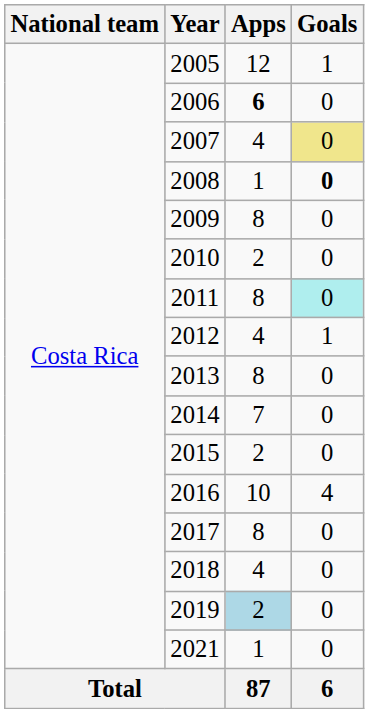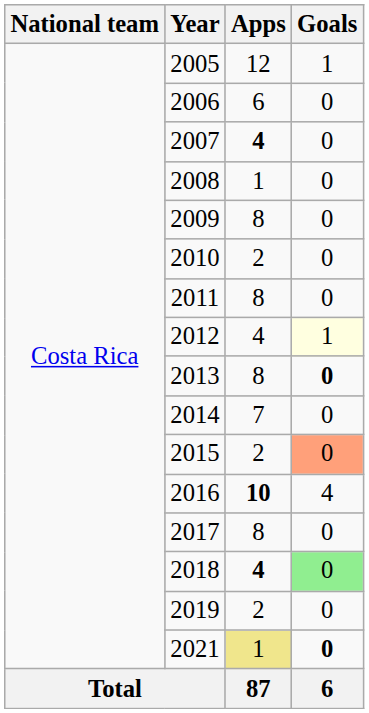(258, 102) bold -> (258, 102) normal
(258, 141) normal -> (258, 141) bold
(327, 141) khaki background -> (327, 141) no background
(327, 180) bold -> (327, 180) normal
(327, 297) paleturquoise background -> (327, 297) no background
(327, 336) no background -> (327, 336) lightyellow background
(327, 375) normal -> (327, 375) bold
(327, 453) no background -> (327, 453) lightsalmon background
(258, 492) normal -> (258, 492) bold
(258, 571) normal -> (258, 571) bold
(327, 571) no background -> (327, 571) lightgreen background
(258, 610) lightblue background -> (258, 610) no background
(258, 649) no background -> (258, 649) khaki background
(327, 649) normal -> (327, 649) bold
